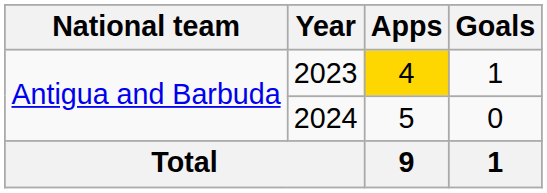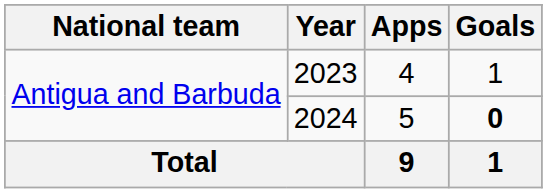(407, 72) gold background -> (407, 72) no background
(495, 118) normal -> (495, 118) bold
